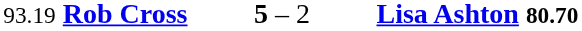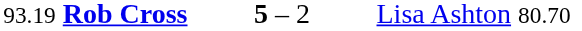(477, 13) bold -> (474, 13) normal
